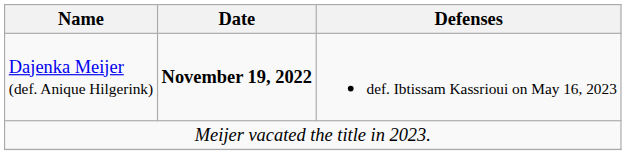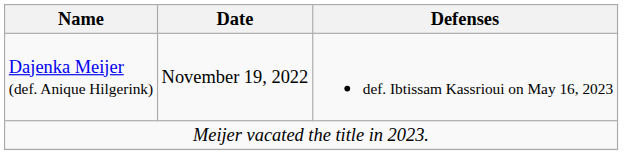(237, 77) bold -> (235, 77) normal
